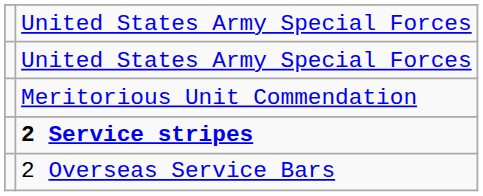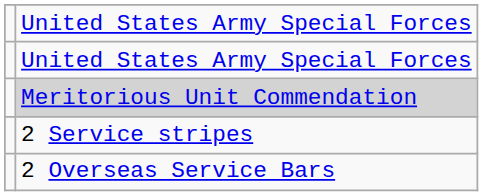(219, 98) no background -> (219, 98) lightgrey background
(137, 135) bold -> (137, 135) normal
